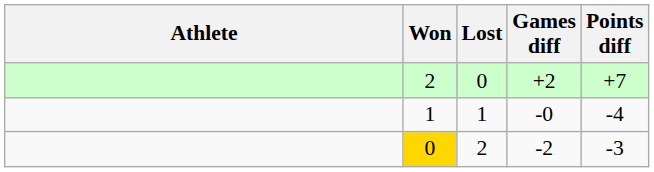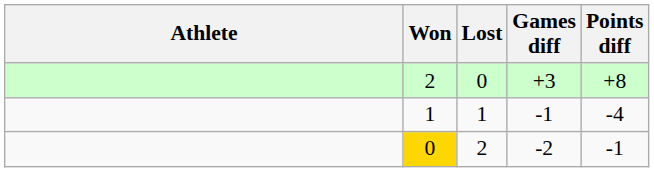(544, 80) +2 -> (544, 80) +3
(615, 80) +7 -> (615, 80) +8
(544, 114) -0 -> (544, 114) -1
(615, 148) -3 -> (615, 148) -1
